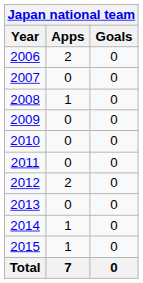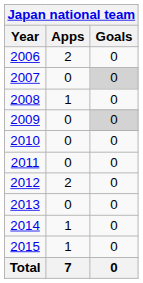(114, 78) no background -> (114, 78) lightgrey background
(114, 120) no background -> (114, 120) lightgrey background
